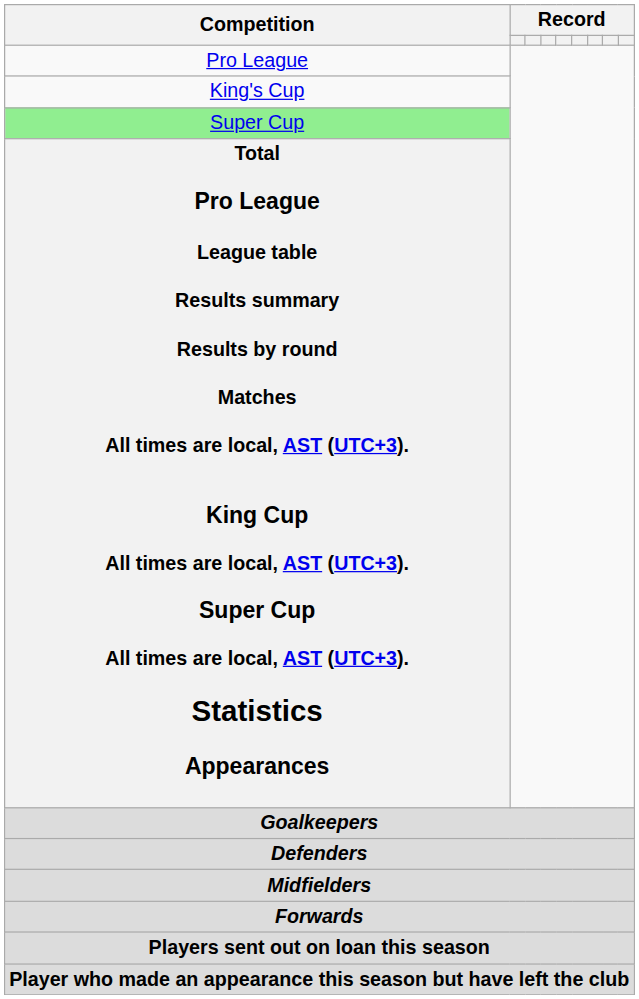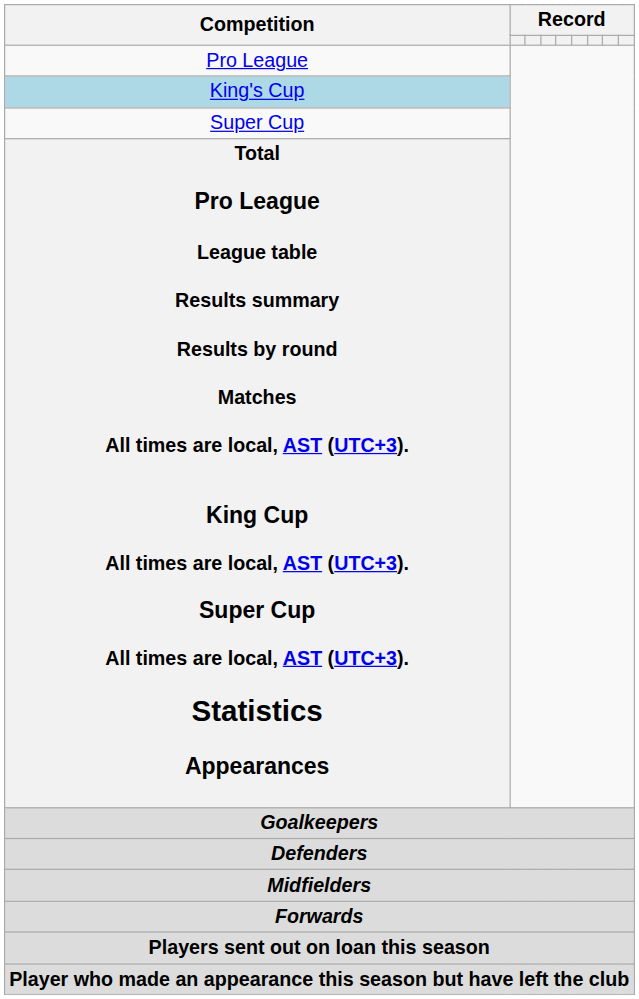(257, 91) no background -> (257, 91) lightblue background
(257, 122) lightgreen background -> (257, 122) no background
